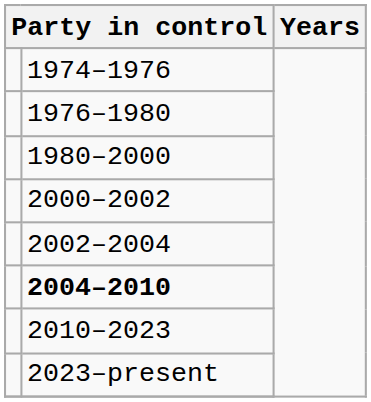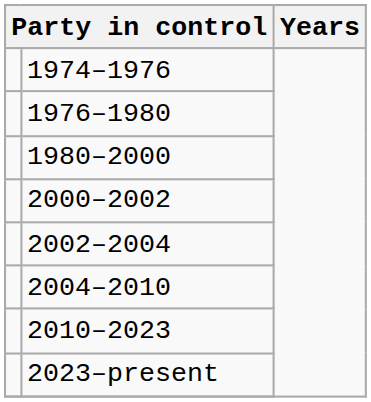(99, 287) bold -> (99, 287) normal
